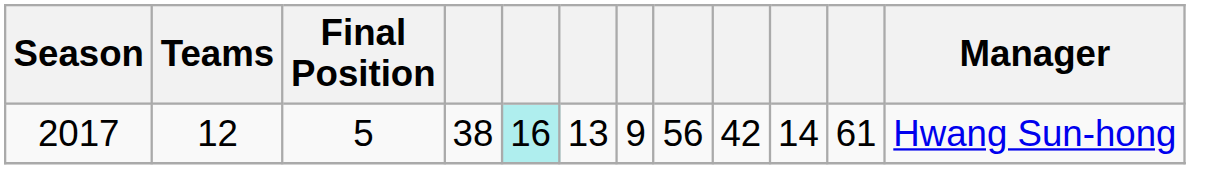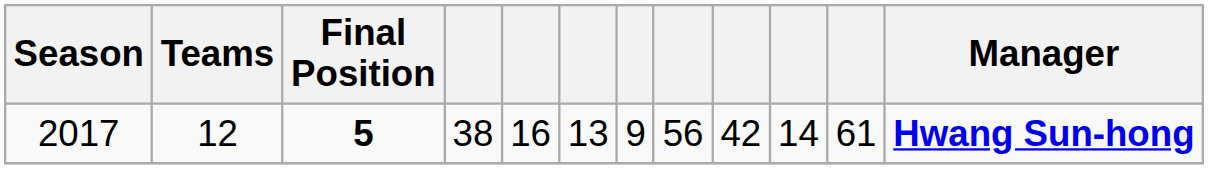(363, 132) normal -> (363, 132) bold
(531, 132) paleturquoise background -> (531, 132) no background
(1035, 132) normal -> (1044, 132) bold
